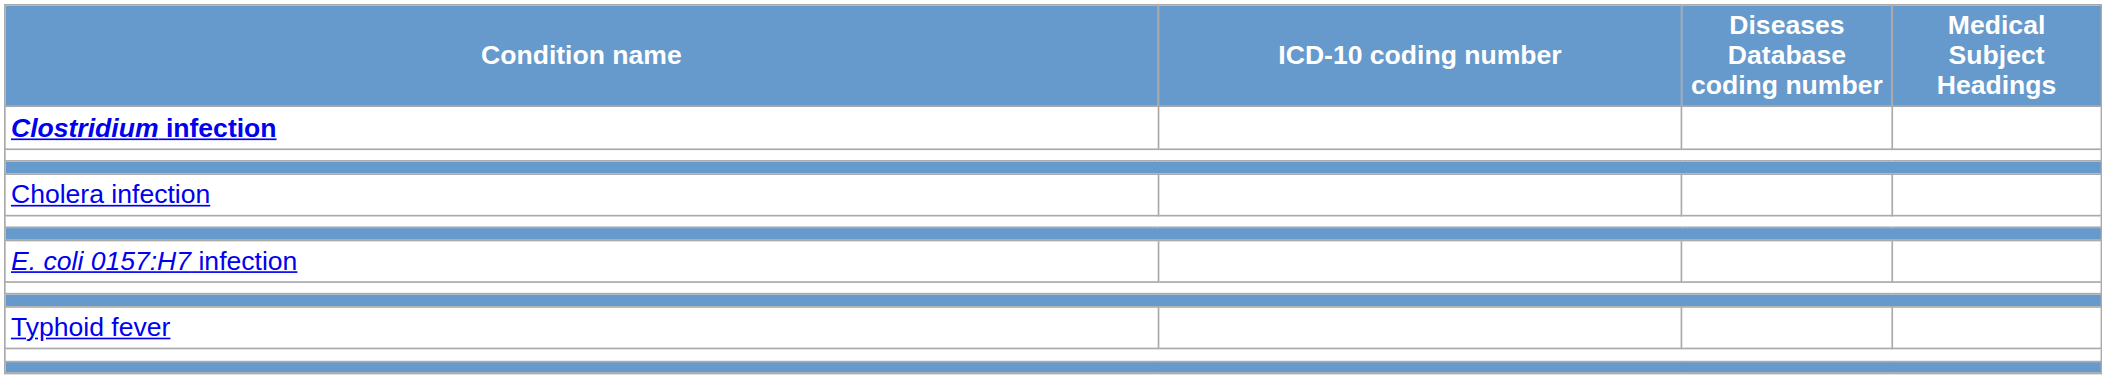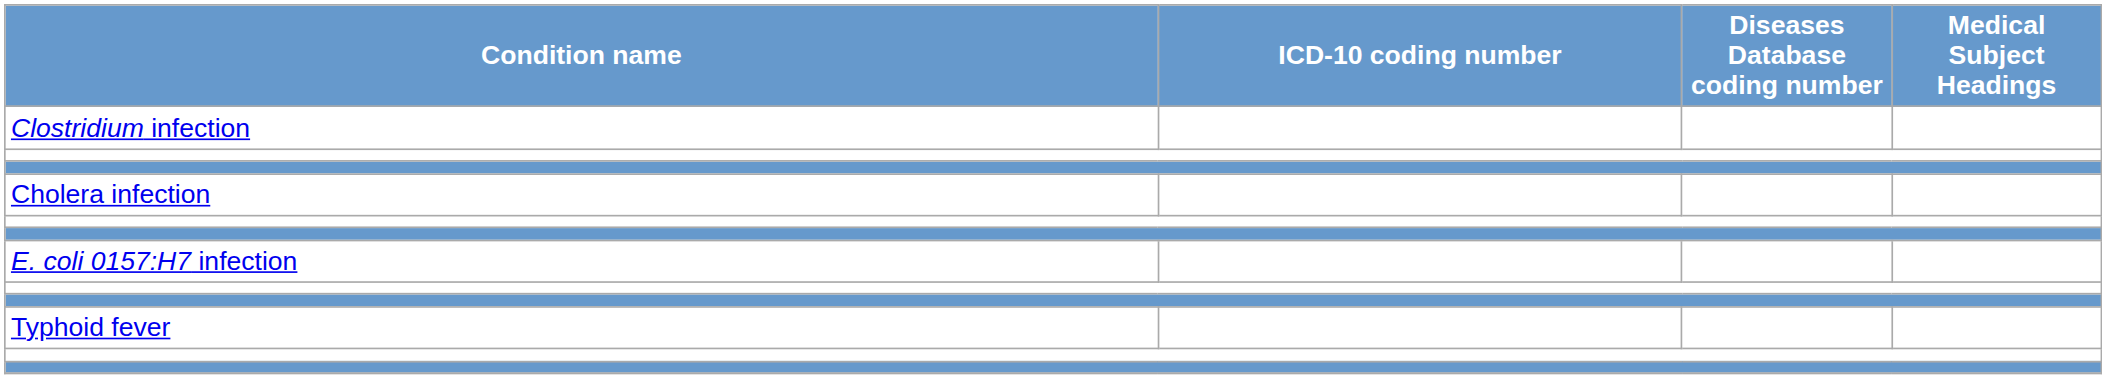(144, 127) bold -> (131, 127) normal
